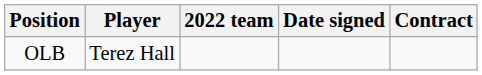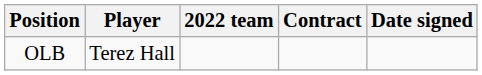columns swapped: (334, 20) <-> (434, 20)
